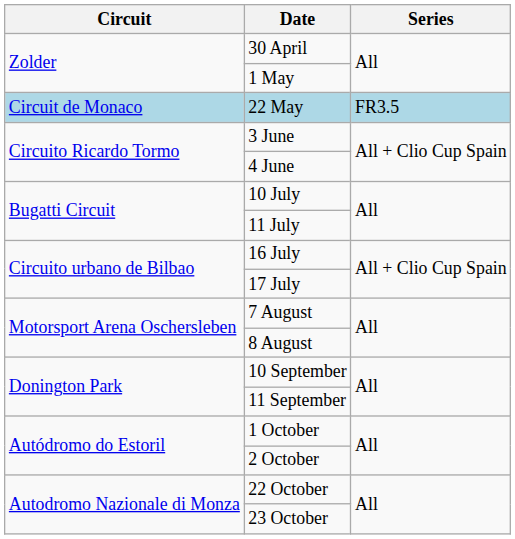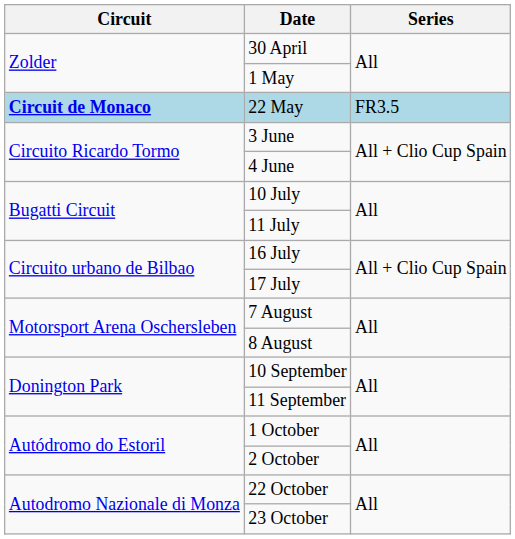(76, 106) normal -> (80, 106) bold
